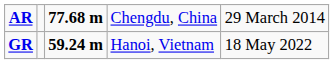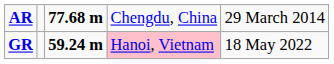(162, 45) no background -> (162, 45) pink background
